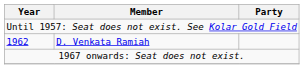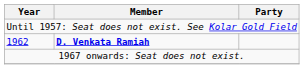(103, 41) normal -> (103, 41) bold
